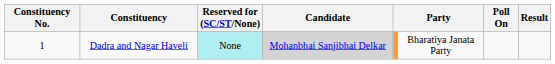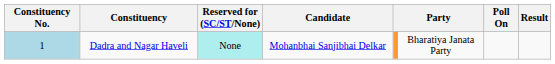(42, 45) no background -> (42, 45) lightblue background
(328, 45) lightgrey background -> (328, 45) no background
